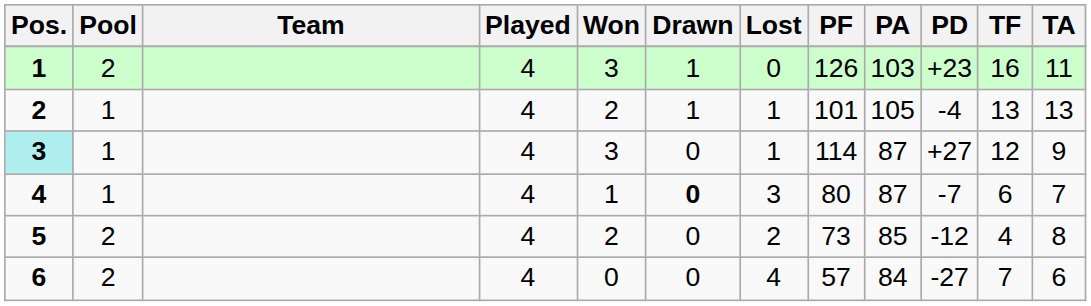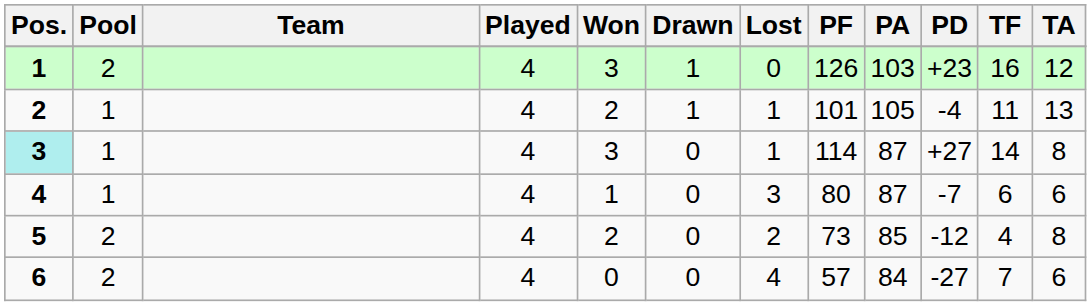(1059, 67) 11 -> (1059, 67) 12
(1005, 109) 13 -> (1005, 109) 11
(1005, 151) 12 -> (1005, 151) 14
(1059, 151) 9 -> (1059, 151) 8
(693, 194) bold -> (693, 194) normal
(1059, 194) 7 -> (1059, 194) 6
